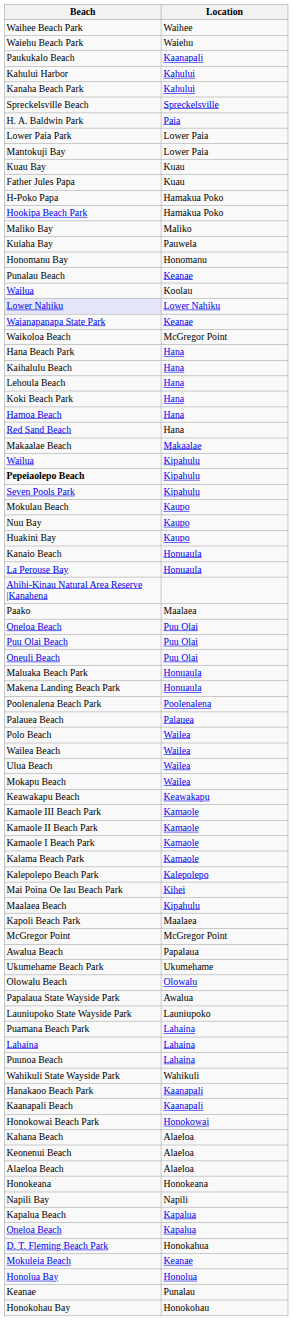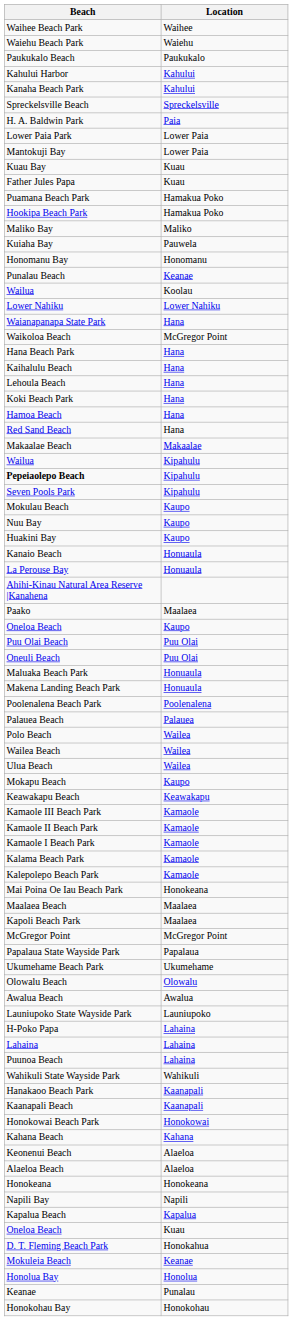(183, 58) Kaanapali -> (184, 58) Paukukalo
(32, 197) H-Poko Papa -> (48, 197) Puamana Beach Park
(35, 306) lavender background -> (35, 306) no background
(178, 321) Keanae -> (174, 321) Hana
(181, 626) Puu Olai -> (177, 626) Kaupo
(177, 781) Wailea -> (177, 781) Kaupo
(186, 874) Kalepolepo -> (181, 874) Kamaole
(174, 890) Kihei -> (186, 890) Honokeana
(182, 905) Kipahulu -> (180, 905) Maalaea
(35, 951) Awalua Beach -> (63, 951) Papalaua State Wayside Park
(63, 998) Papalaua State Wayside Park -> (35, 998) Awalua Beach
(48, 1029) Puamana Beach Park -> (32, 1029) H-Poko Papa
(179, 1137) Alaeloa -> (178, 1137) Kahana
(180, 1230) Kapalua -> (174, 1230) Kuau
